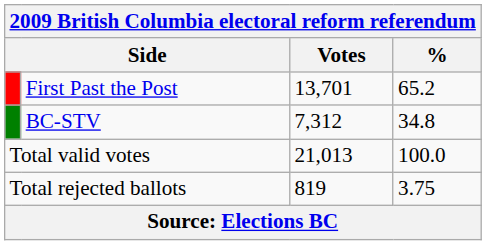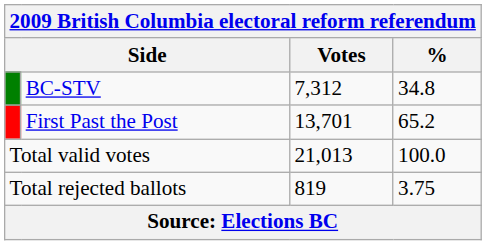rows swapped: (102, 88) <-> (63, 121)
